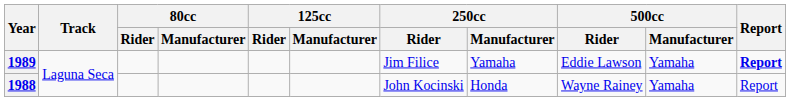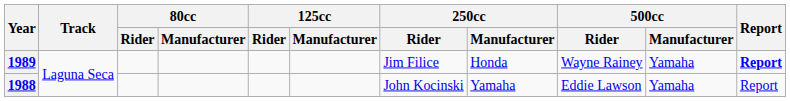(493, 62) Yamaha -> (489, 62) Honda
(601, 62) Eddie Lawson -> (602, 62) Wayne Rainey
(489, 85) Honda -> (493, 85) Yamaha
(602, 85) Wayne Rainey -> (601, 85) Eddie Lawson
